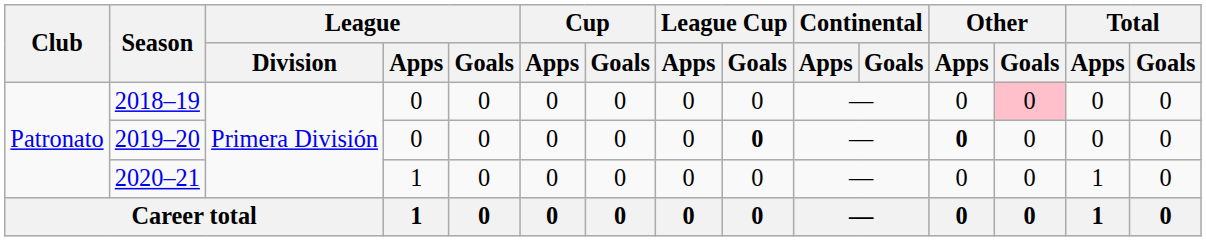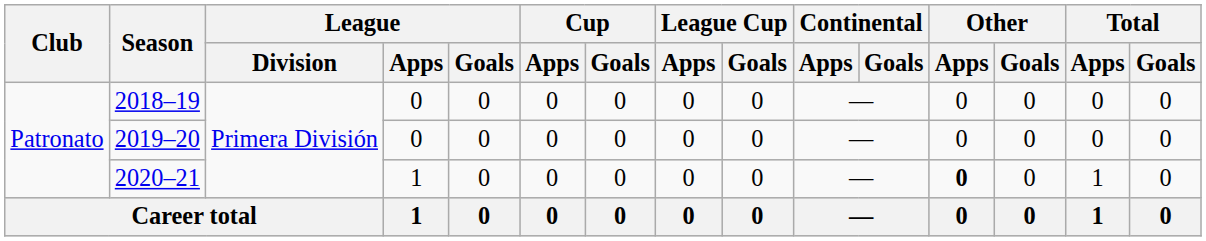(1030, 100) pink background -> (1030, 100) no background
(757, 139) bold -> (757, 139) normal
(962, 139) bold -> (962, 139) normal
(962, 178) normal -> (962, 178) bold
